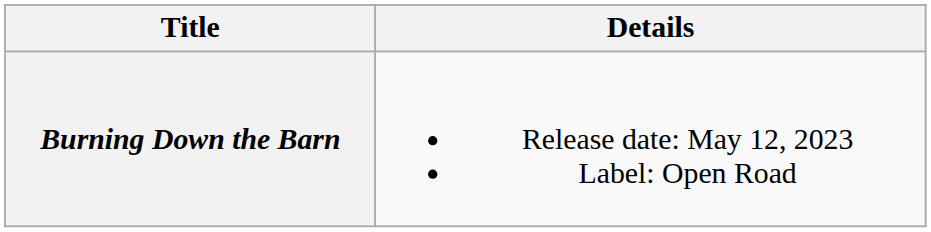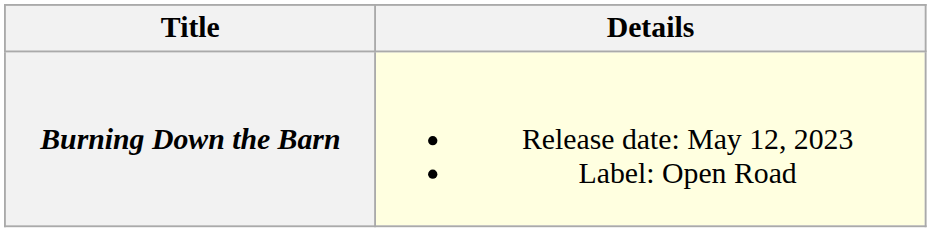(650, 156) no background -> (650, 156) lightyellow background
